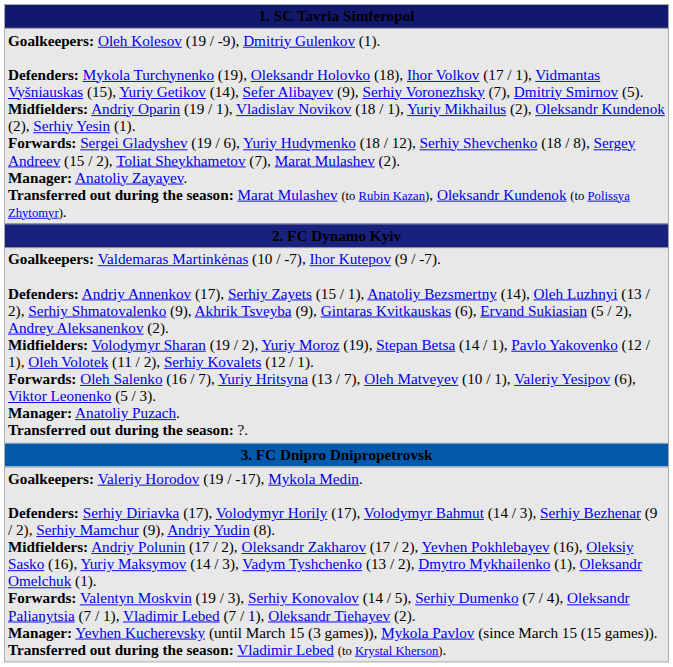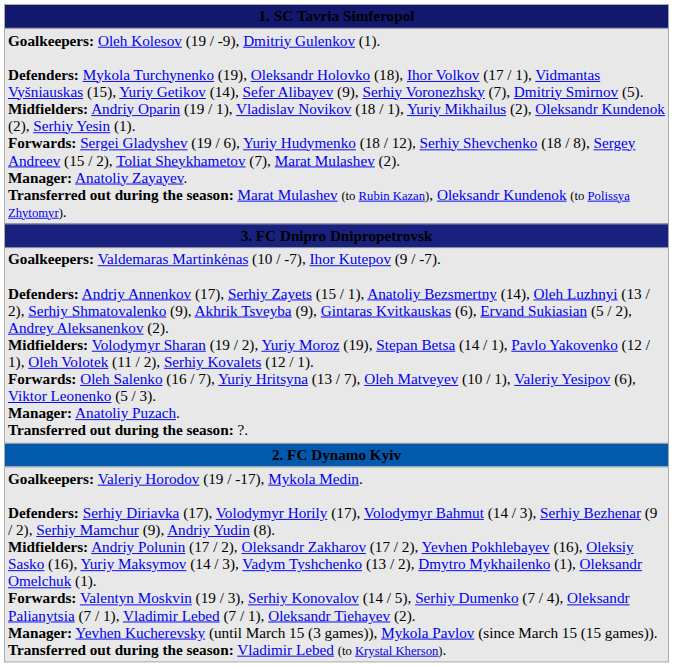(336, 235) 2. FC Dynamo Kyiv -> (336, 235) 3. FC Dnipro Dnipropetrovsk
(336, 454) 3. FC Dnipro Dnipropetrovsk -> (336, 454) 2. FC Dynamo Kyiv
